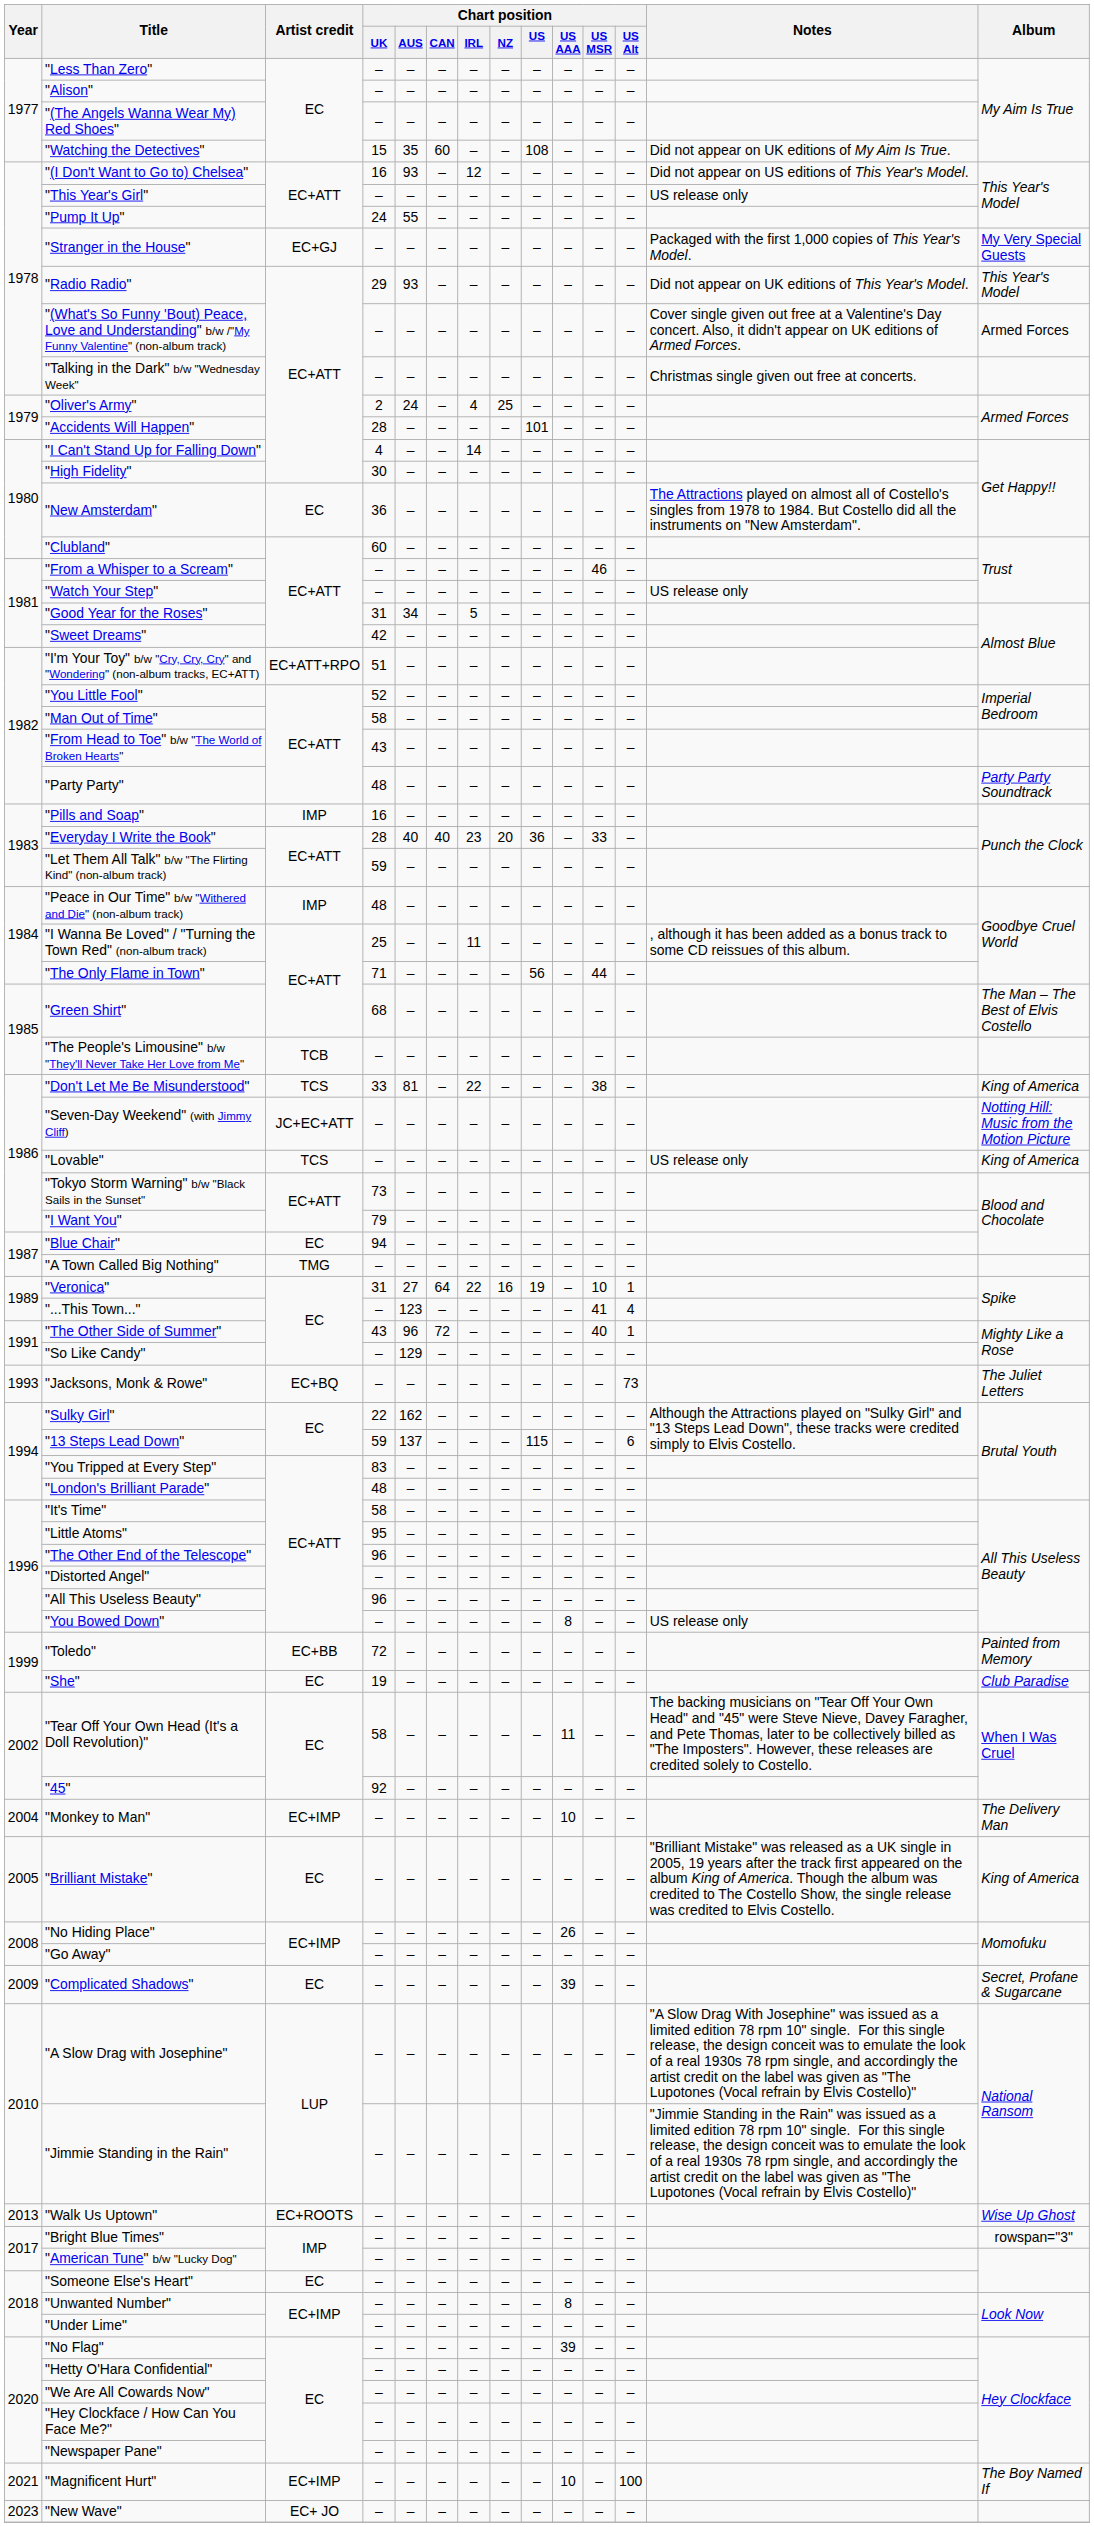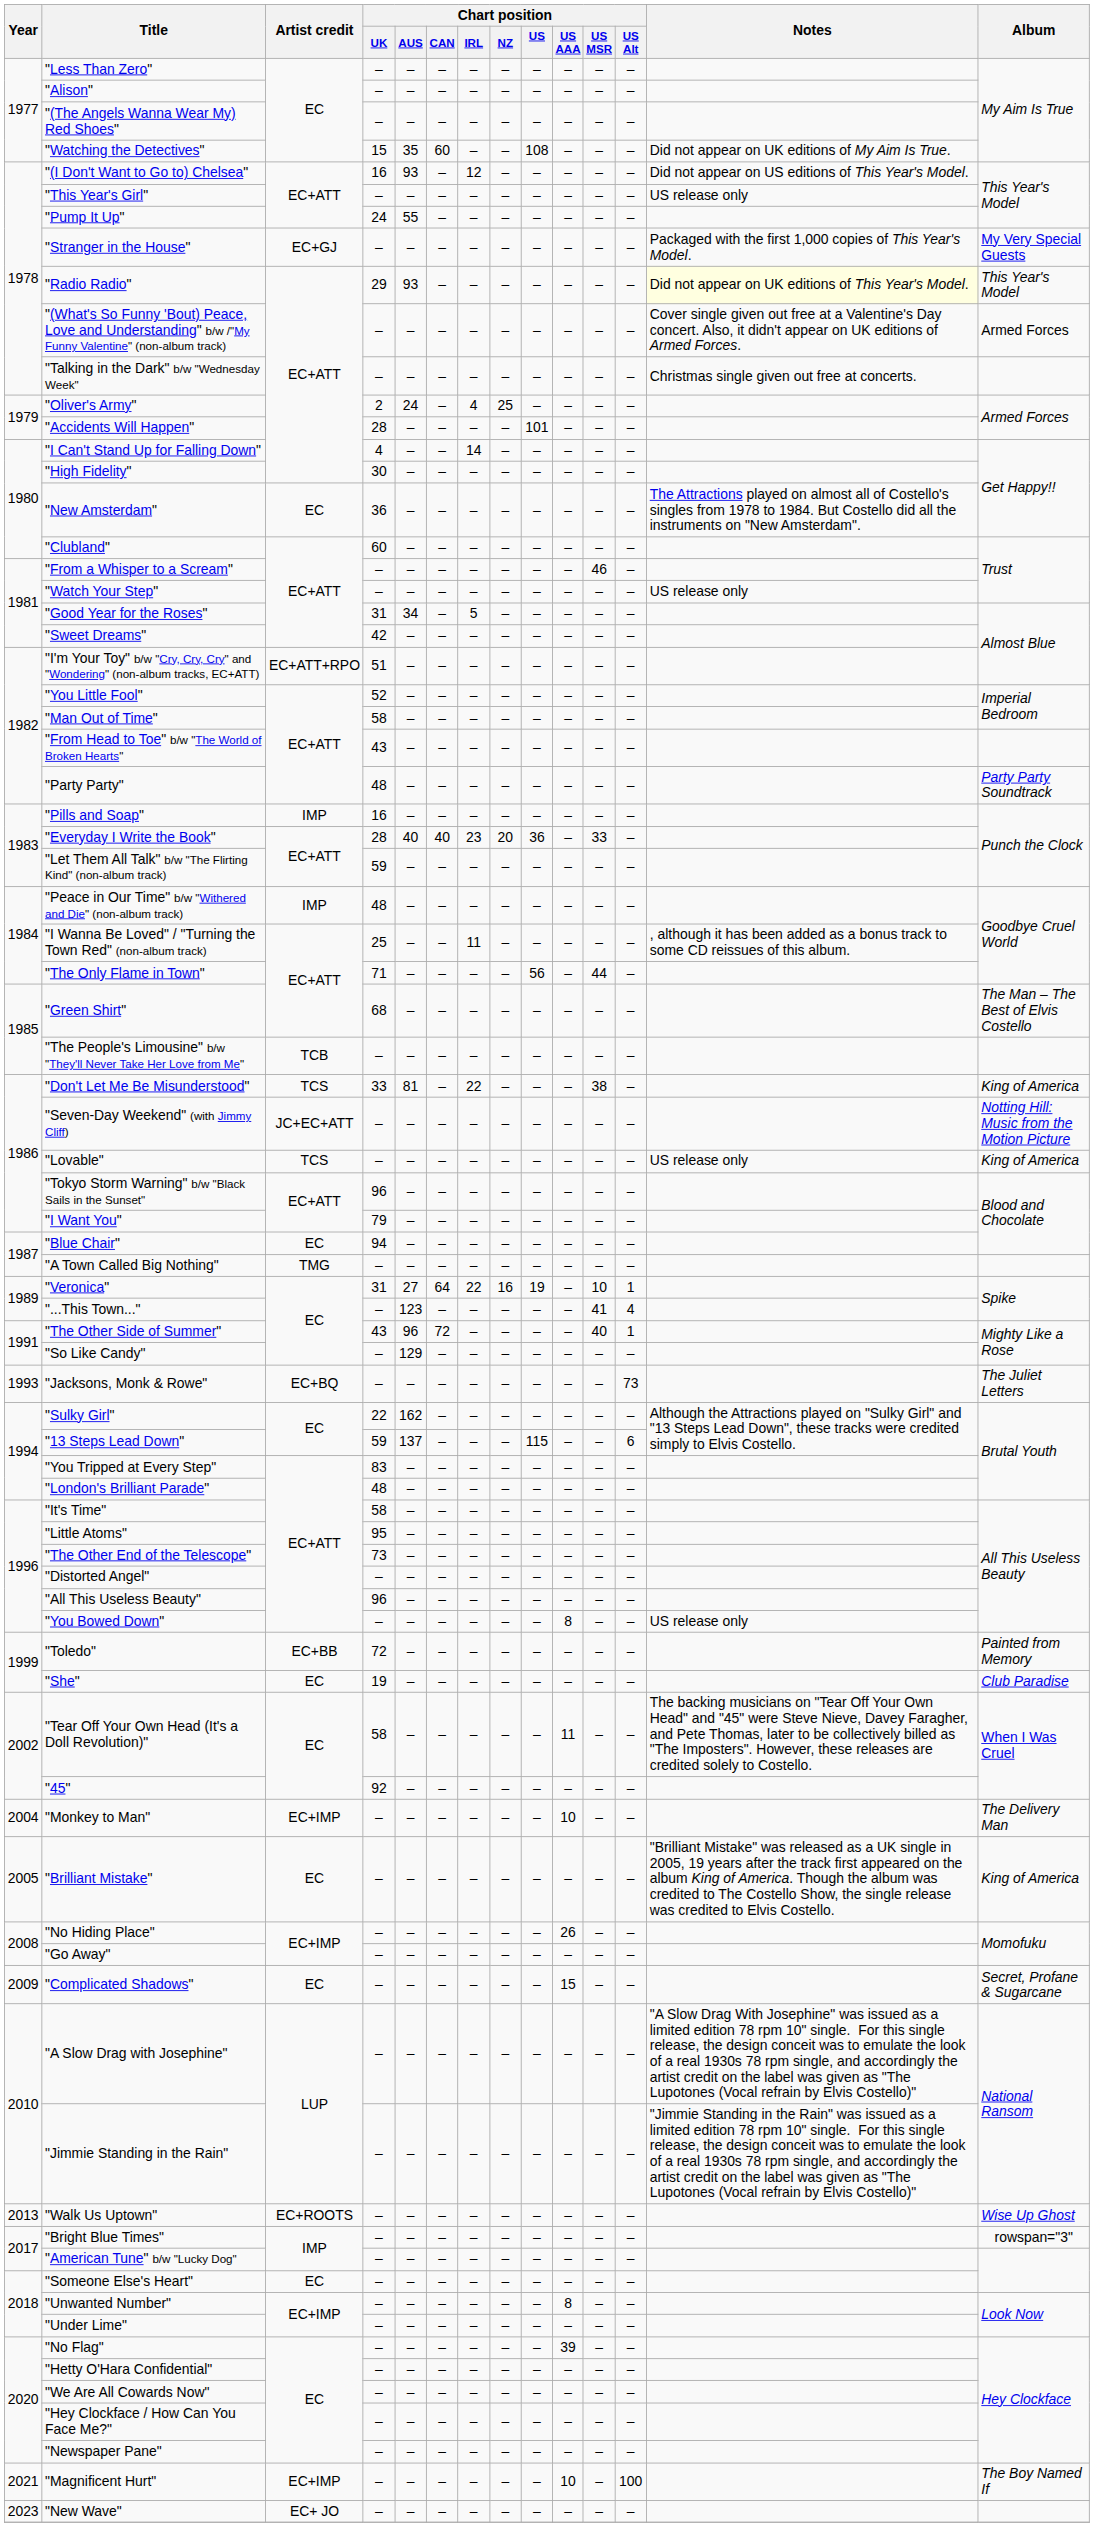(809, 284) no background -> (809, 284) lightyellow background
(379, 1191) 73 -> (379, 1191) 96
(379, 1555) 96 -> (379, 1555) 73
(568, 1984) 39 -> (568, 1984) 15
